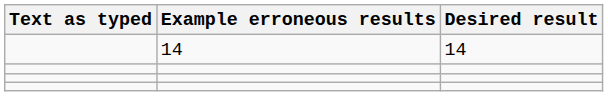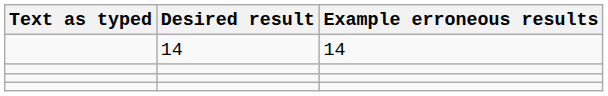columns swapped: (522, 20) <-> (298, 20)
